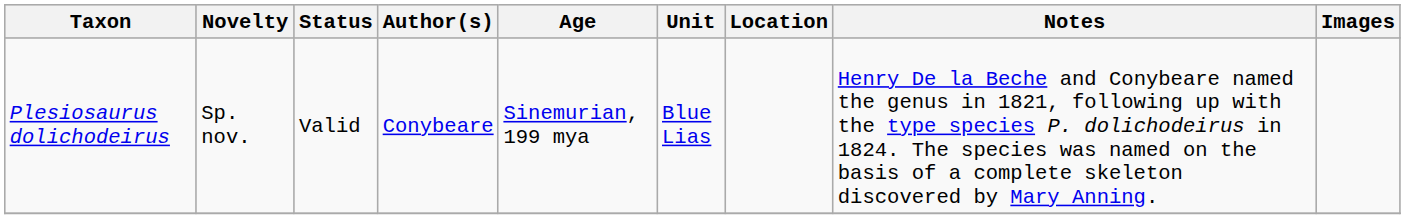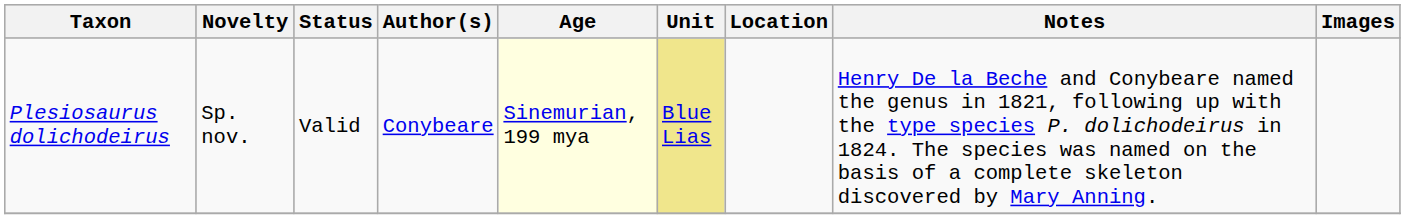(571, 126) no background -> (571, 126) lightyellow background
(687, 126) no background -> (687, 126) khaki background
